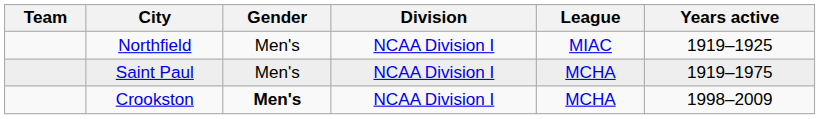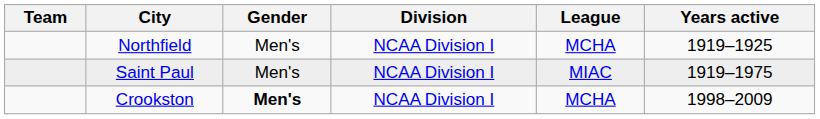(590, 45) MIAC -> (591, 45) MCHA
(591, 72) MCHA -> (590, 72) MIAC
